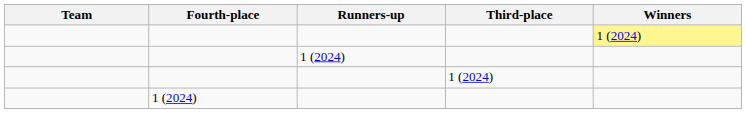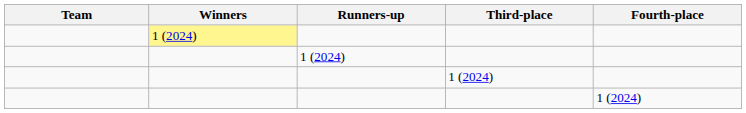columns swapped: (667, 14) <-> (223, 14)
